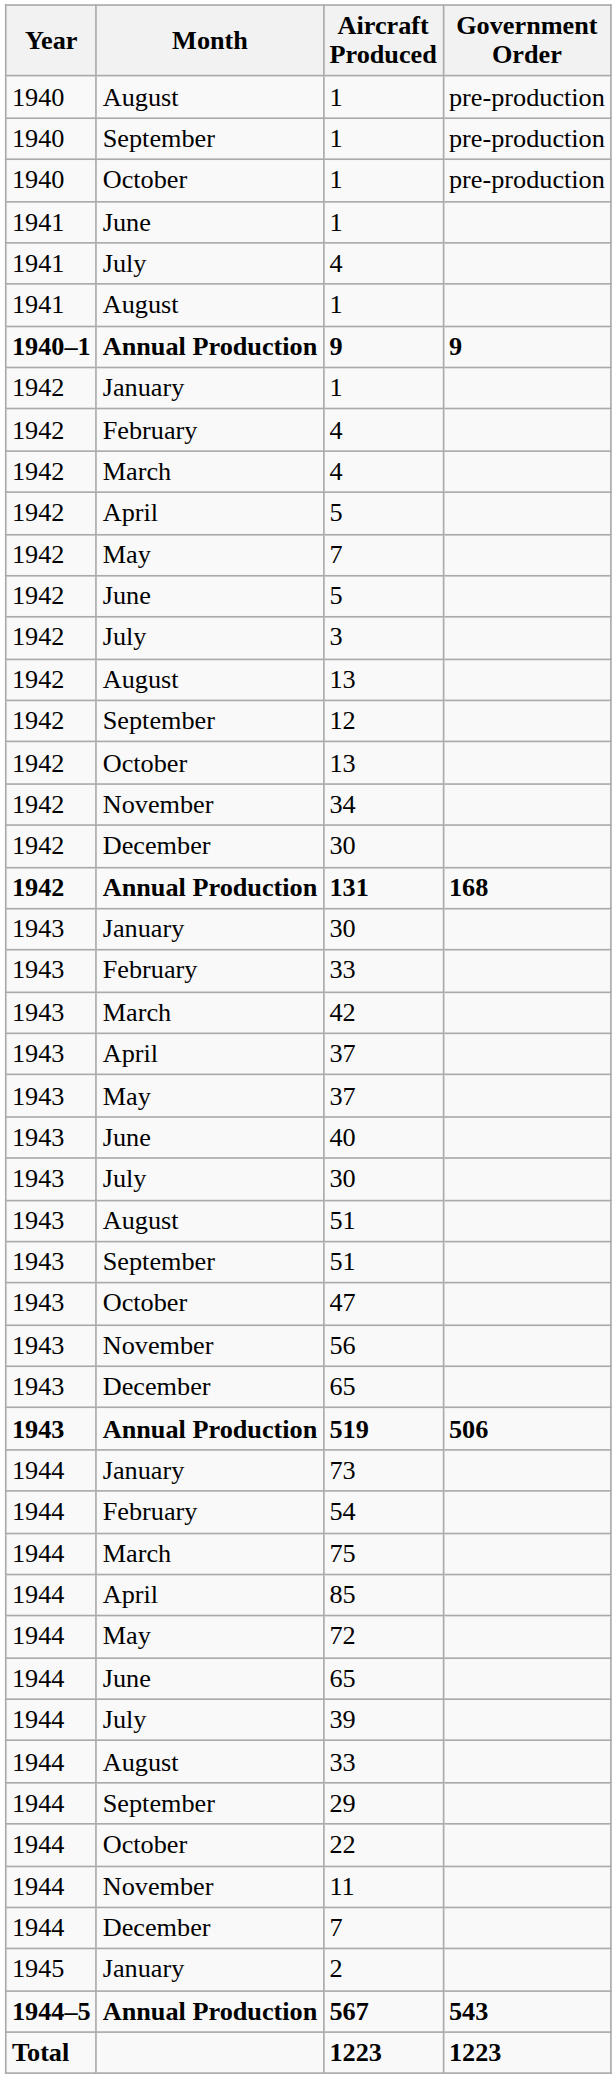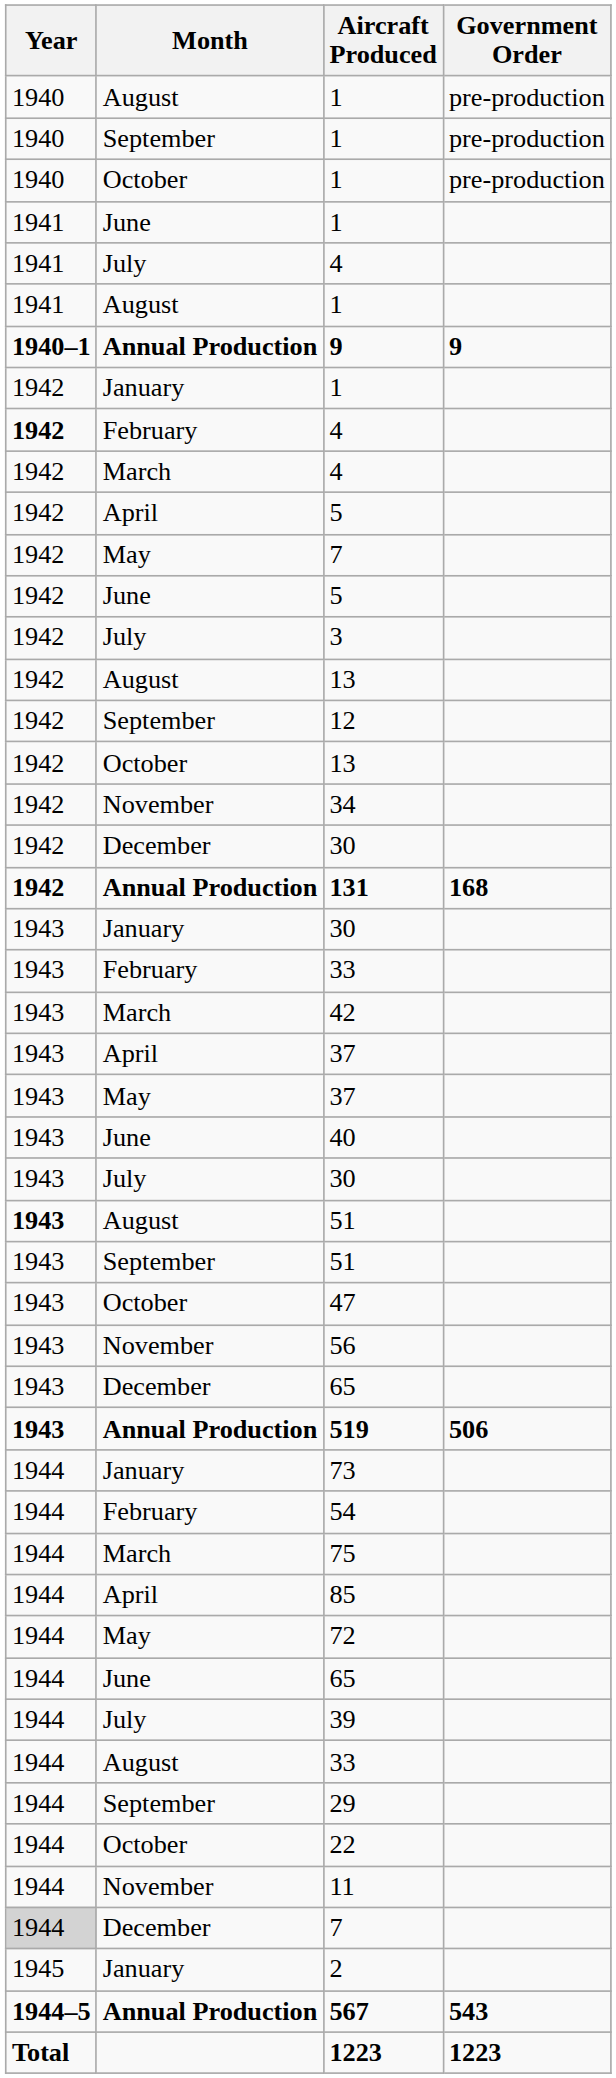(38, 429) normal -> (38, 429) bold
(38, 1220) normal -> (38, 1220) bold
(38, 1927) no background -> (38, 1927) lightgrey background
